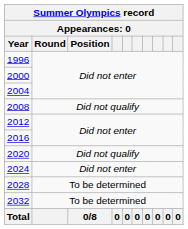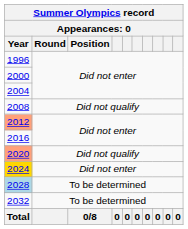(18, 122) no background -> (18, 122) lightsalmon background
(18, 154) no background -> (18, 154) lightsalmon background
(18, 170) no background -> (18, 170) gold background
(18, 185) no background -> (18, 185) lightblue background
